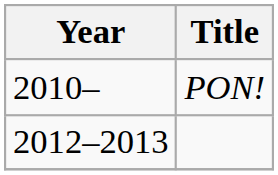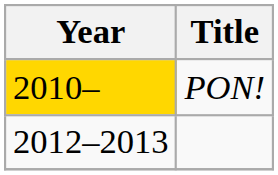(56, 86) no background -> (56, 86) gold background
